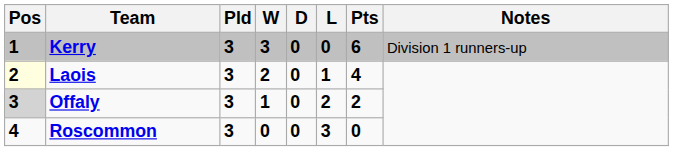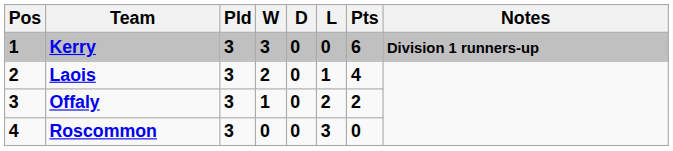(457, 47) normal -> (463, 46) bold
(14, 74) lightyellow background -> (14, 74) no background
(14, 103) lightgrey background -> (14, 103) no background
